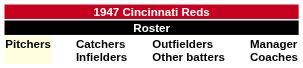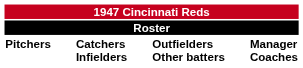(28, 44) lightyellow background -> (28, 44) no background
